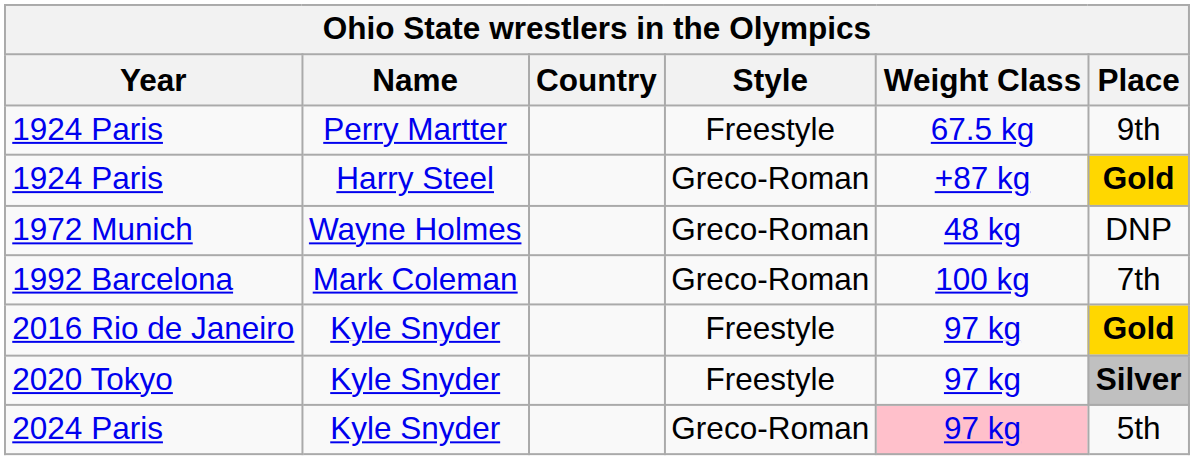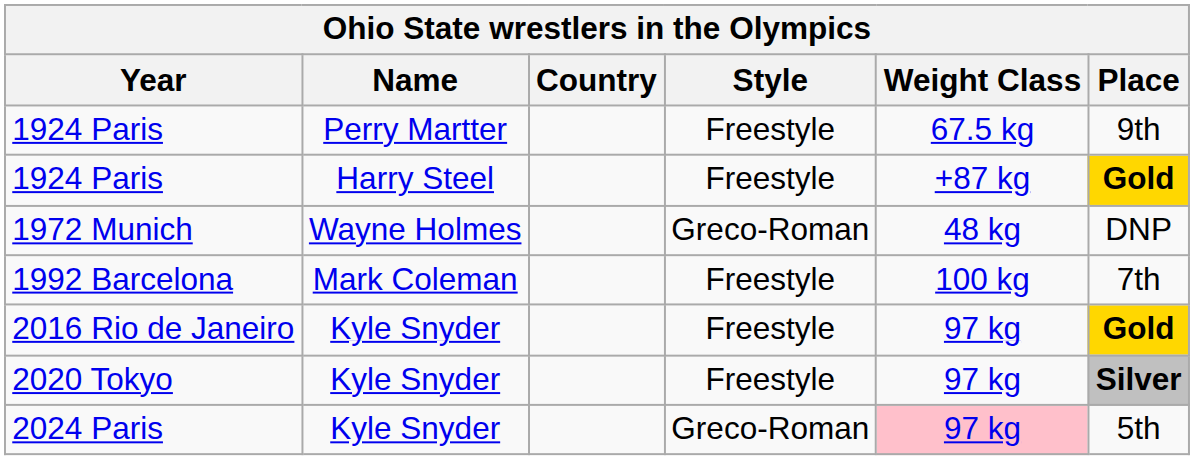(770, 179) Greco-Roman -> (770, 179) Freestyle
(770, 279) Greco-Roman -> (770, 279) Freestyle
